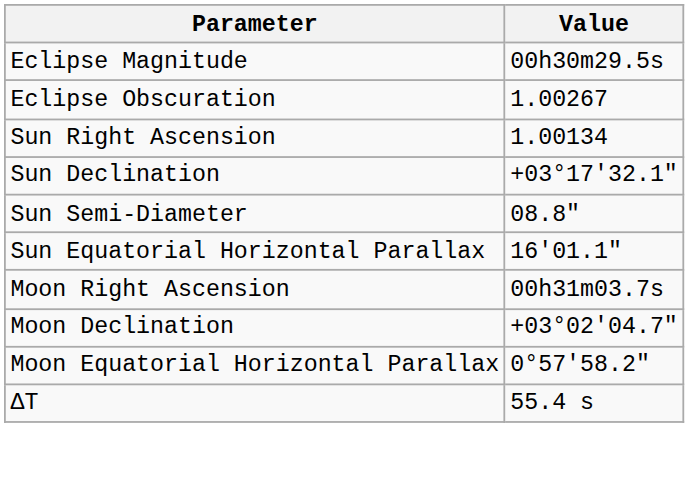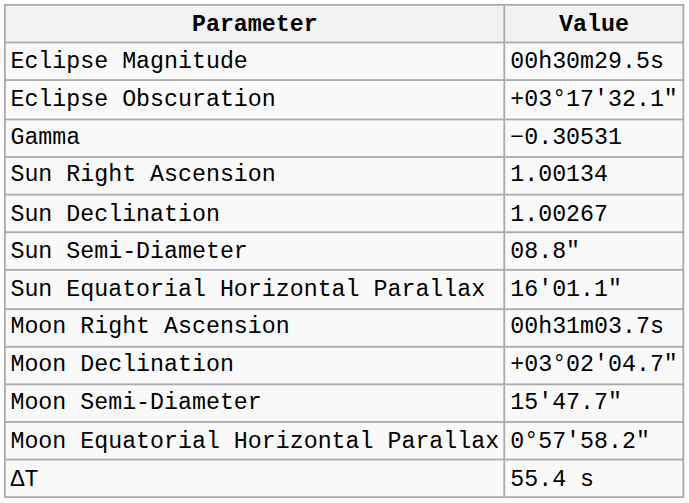(559, 100) 1.00267 -> (594, 100) +03°17'32.1"
+ row: (45, 138)
(594, 176) +03°17'32.1" -> (559, 213) 1.00267
+ row: (136, 403)
